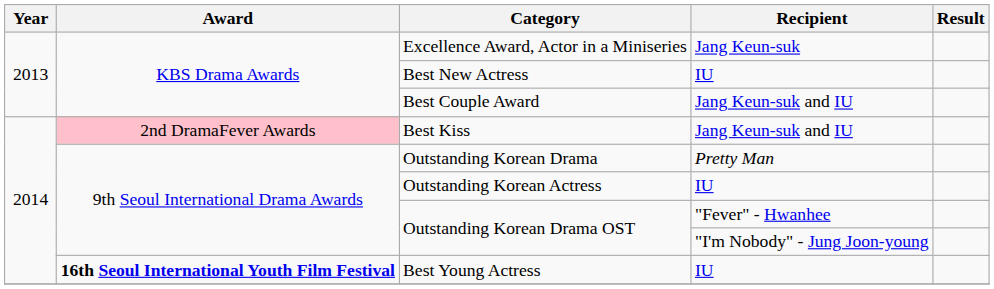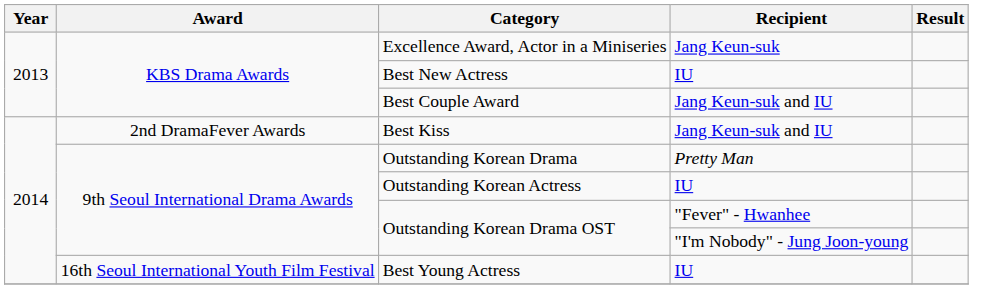(228, 130) pink background -> (218, 130) no background
(228, 269) bold -> (218, 269) normal
